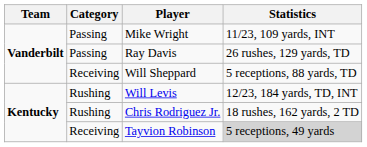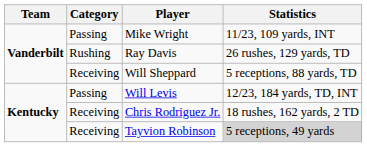(88, 53) Passing -> (90, 53) Rushing
(90, 92) Rushing -> (88, 92) Passing
(90, 112) Rushing -> (94, 112) Receiving
